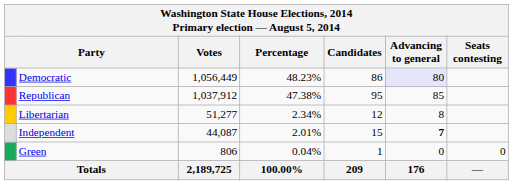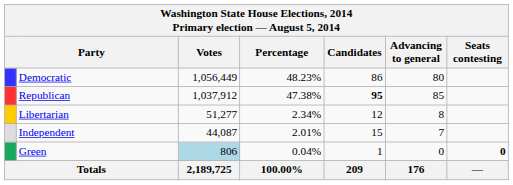(438, 77) lavender background -> (438, 77) no background
(377, 96) normal -> (377, 96) bold
(441, 133) bold -> (441, 133) normal
(229, 151) no background -> (229, 151) lightblue background
(503, 151) normal -> (503, 151) bold
